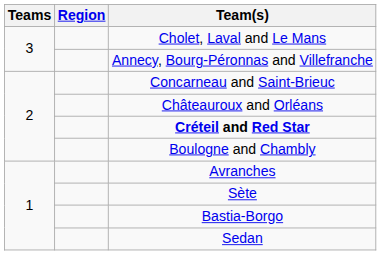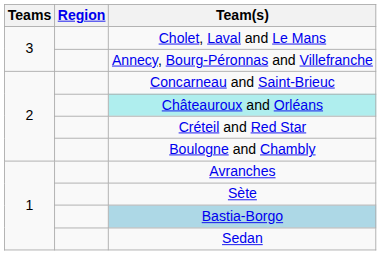(242, 104) no background -> (242, 104) paleturquoise background
(242, 127) bold -> (242, 127) normal
(242, 216) no background -> (242, 216) lightblue background
